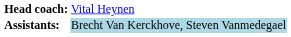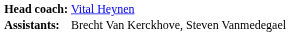(178, 25) lightblue background -> (178, 25) no background
